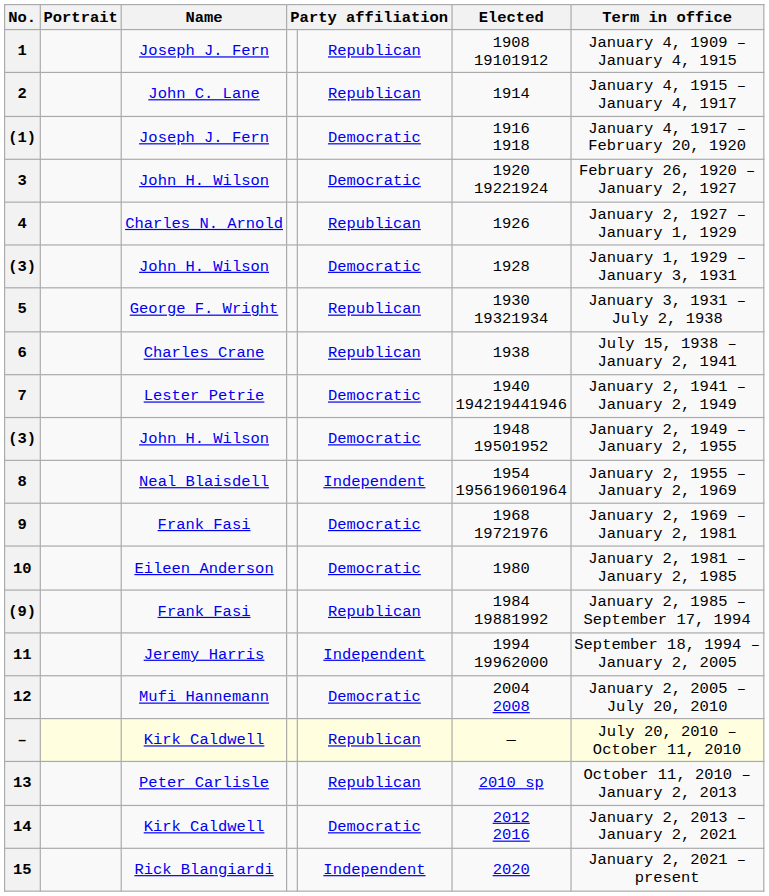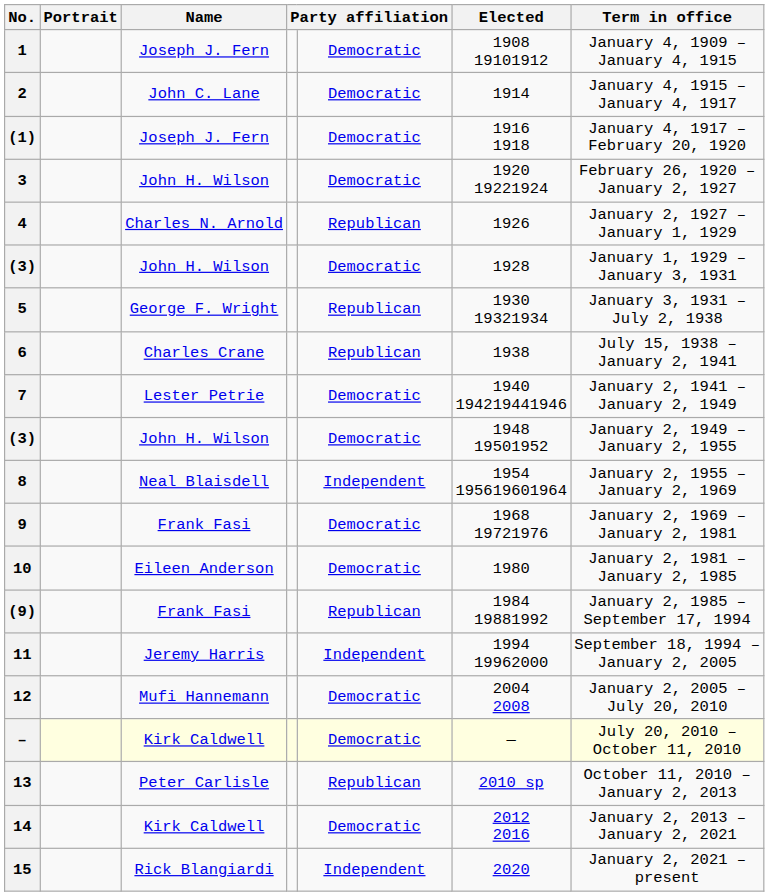(374, 51) Republican -> (374, 51) Democratic
(374, 94) Republican -> (374, 94) Democratic
(374, 740) Republican -> (374, 740) Democratic
